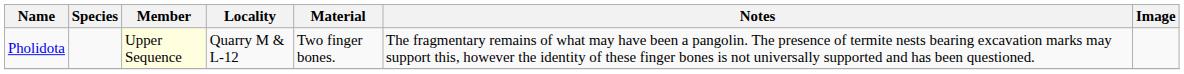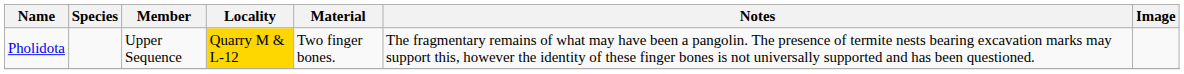(153, 48) lightyellow background -> (153, 48) no background
(247, 48) no background -> (247, 48) gold background
